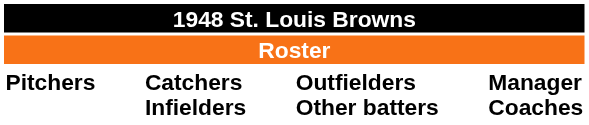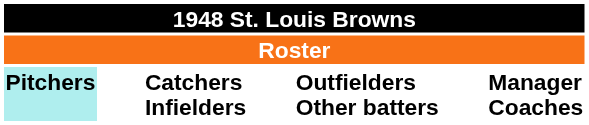(50, 81) no background -> (50, 81) paleturquoise background
